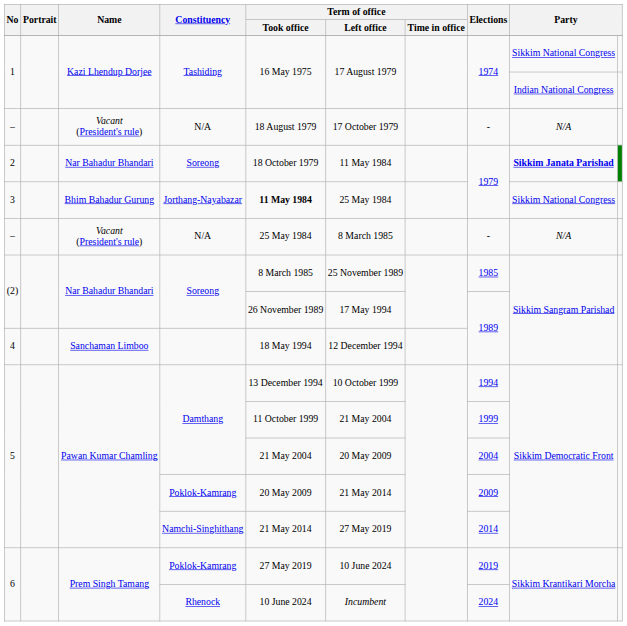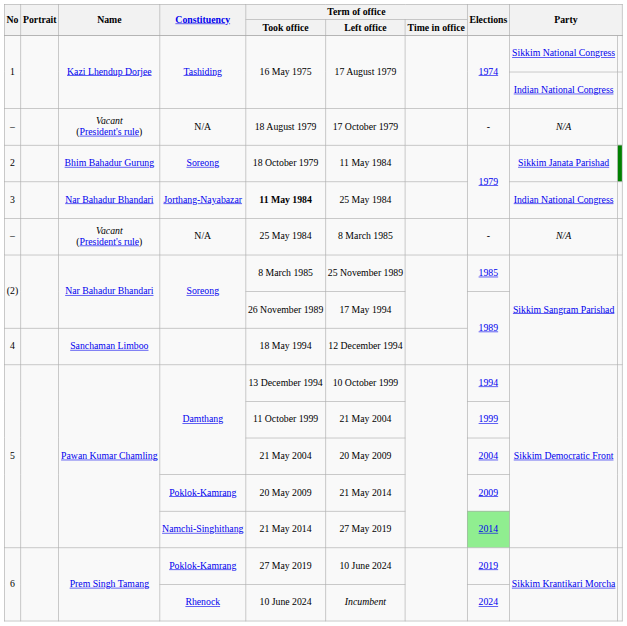(109, 163) Nar Bahadur Bhandari -> (109, 163) Bhim Bahadur Gurung
(564, 163) bold -> (564, 163) normal
(109, 200) Bhim Bahadur Gurung -> (109, 200) Nar Bahadur Bhandari
(564, 200) Sikkim National Congress -> (564, 200) Indian National Congress
(488, 529) no background -> (488, 529) lightgreen background
